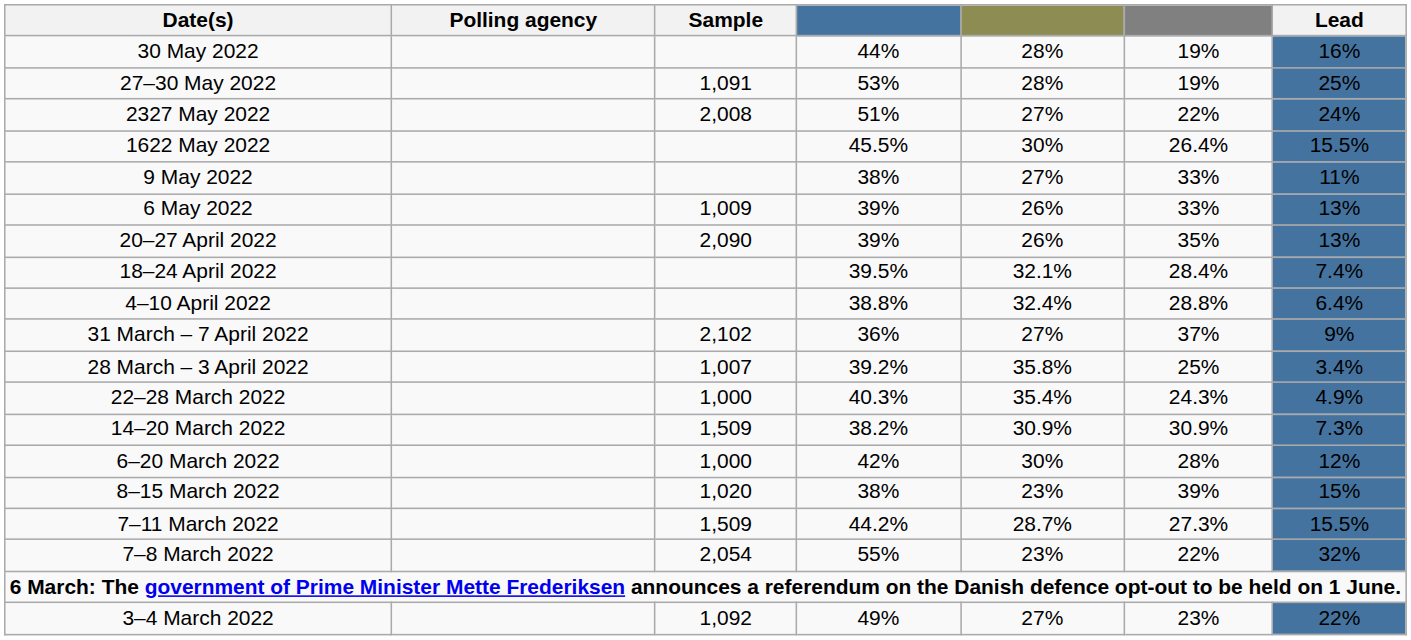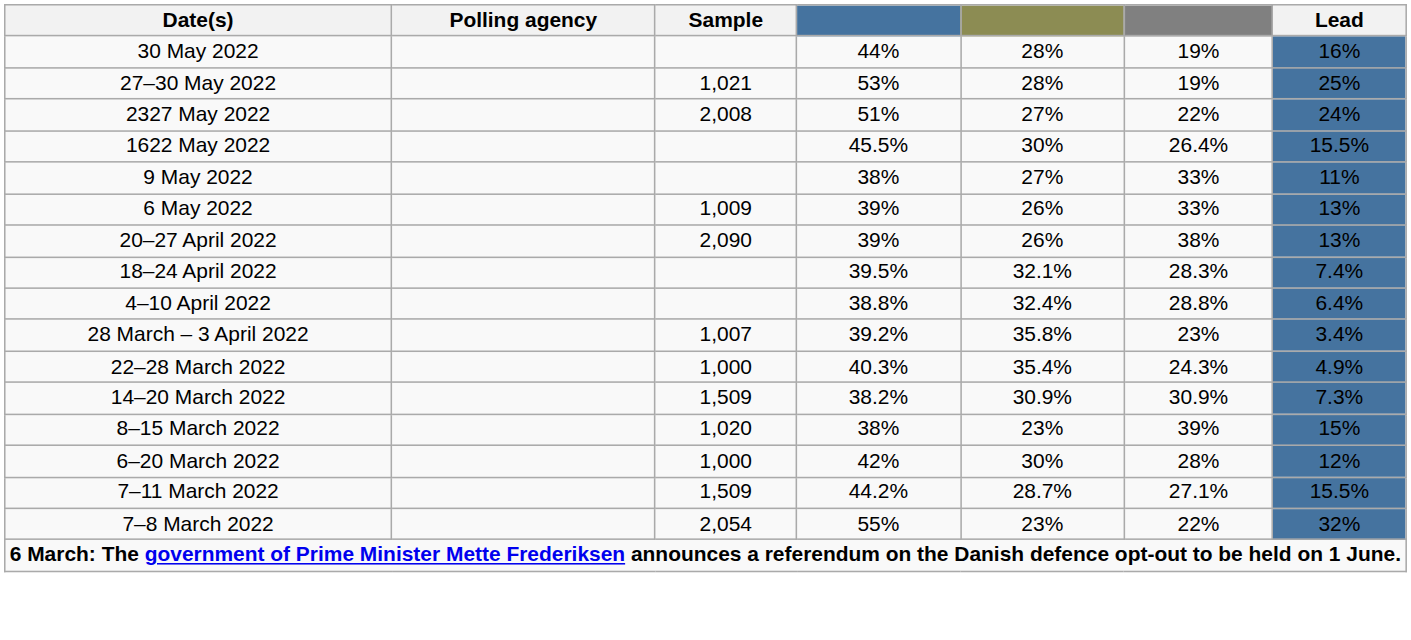(726, 82) 1,091 -> (726, 82) 1,021
(1199, 240) 35% -> (1199, 240) 38%
(1199, 271) 28.4% -> (1199, 271) 28.3%
- row: (198, 334)
(1199, 366) 25% -> (1199, 334) 23%
rows swapped: (198, 460) <-> (198, 491)
(1199, 523) 27.3% -> (1199, 491) 27.1%
- row: (198, 617)
